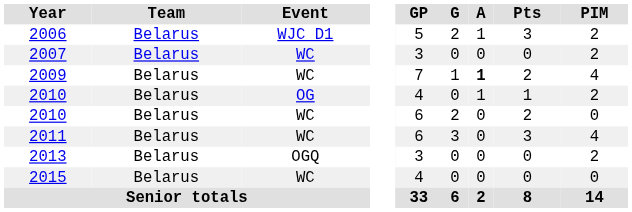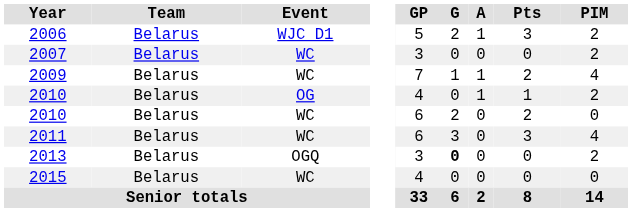(481, 75) bold -> (481, 75) normal
(455, 157) normal -> (455, 157) bold
